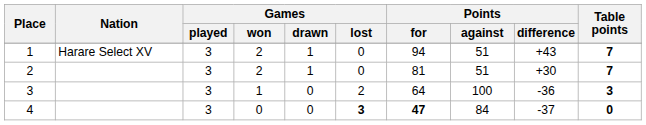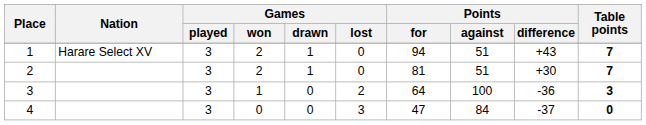(361, 110) bold -> (361, 110) normal
(419, 110) bold -> (419, 110) normal
